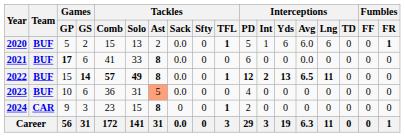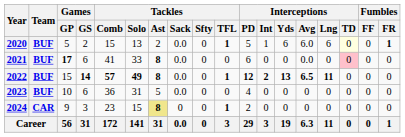(349, 44) no background -> (349, 44) lightyellow background
(349, 60) no background -> (349, 60) pink background
(158, 92) lightsalmon background -> (158, 92) no background
(158, 108) no background -> (158, 108) khaki background
